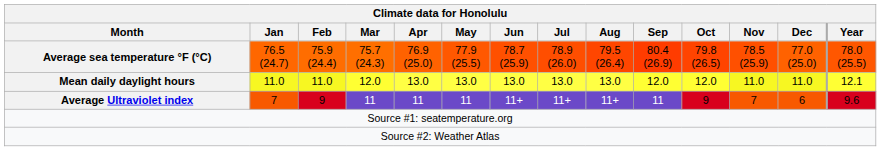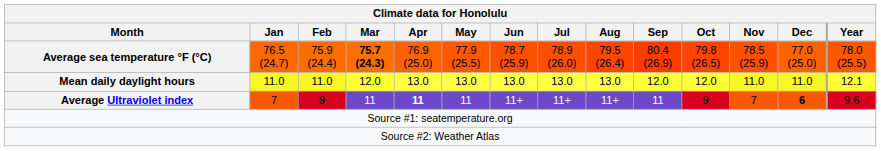(370, 57) normal -> (370, 57) bold
(418, 100) normal -> (418, 100) bold
(802, 100) normal -> (802, 100) bold
